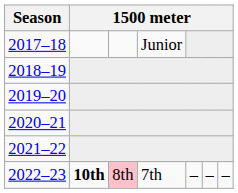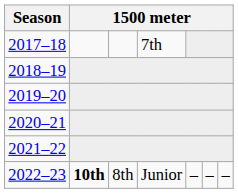(162, 44) Junior -> (152, 44) 7th
(123, 174) pink background -> (123, 174) no background
(152, 174) 7th -> (162, 174) Junior
